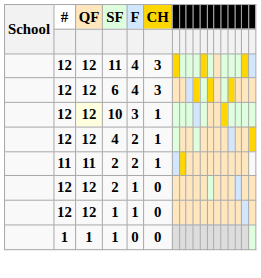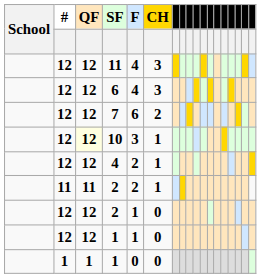+ row: (64, 114)
